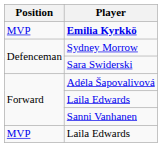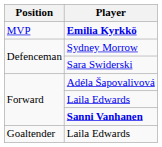(102, 116) normal -> (105, 116) bold
(19, 133) MVP -> (31, 133) Goaltender
